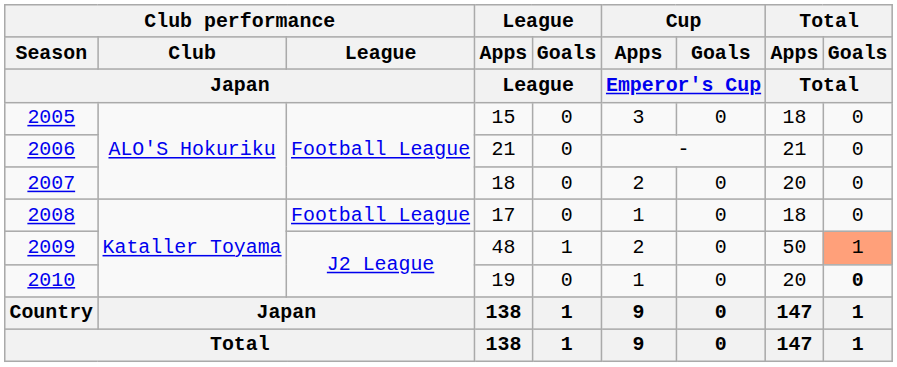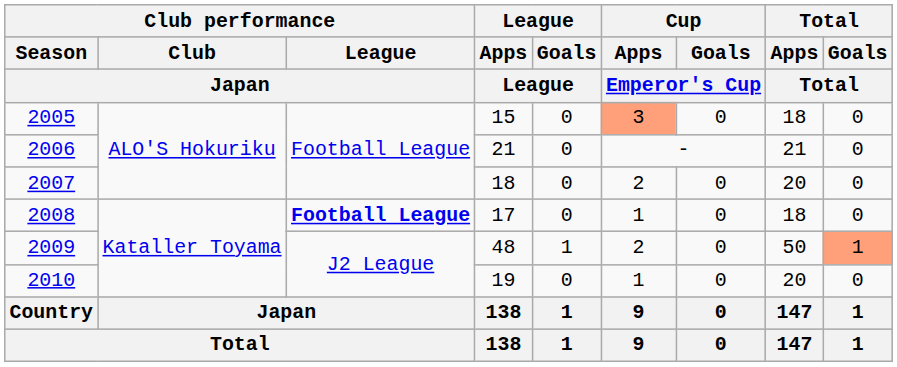(638, 118) no background -> (638, 118) lightsalmon background
(381, 215) normal -> (381, 215) bold
(858, 280) bold -> (858, 280) normal
